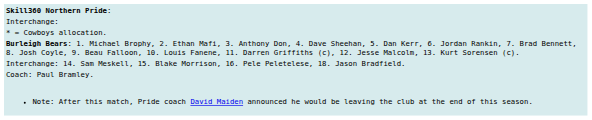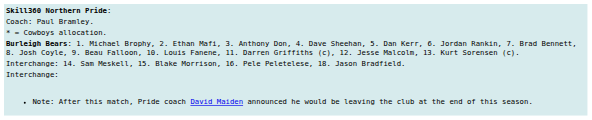(32, 21) Interchange: -> (50, 21) Coach: Paul Bramley.
(50, 75) Coach: Paul Bramley. -> (32, 75) Interchange:
